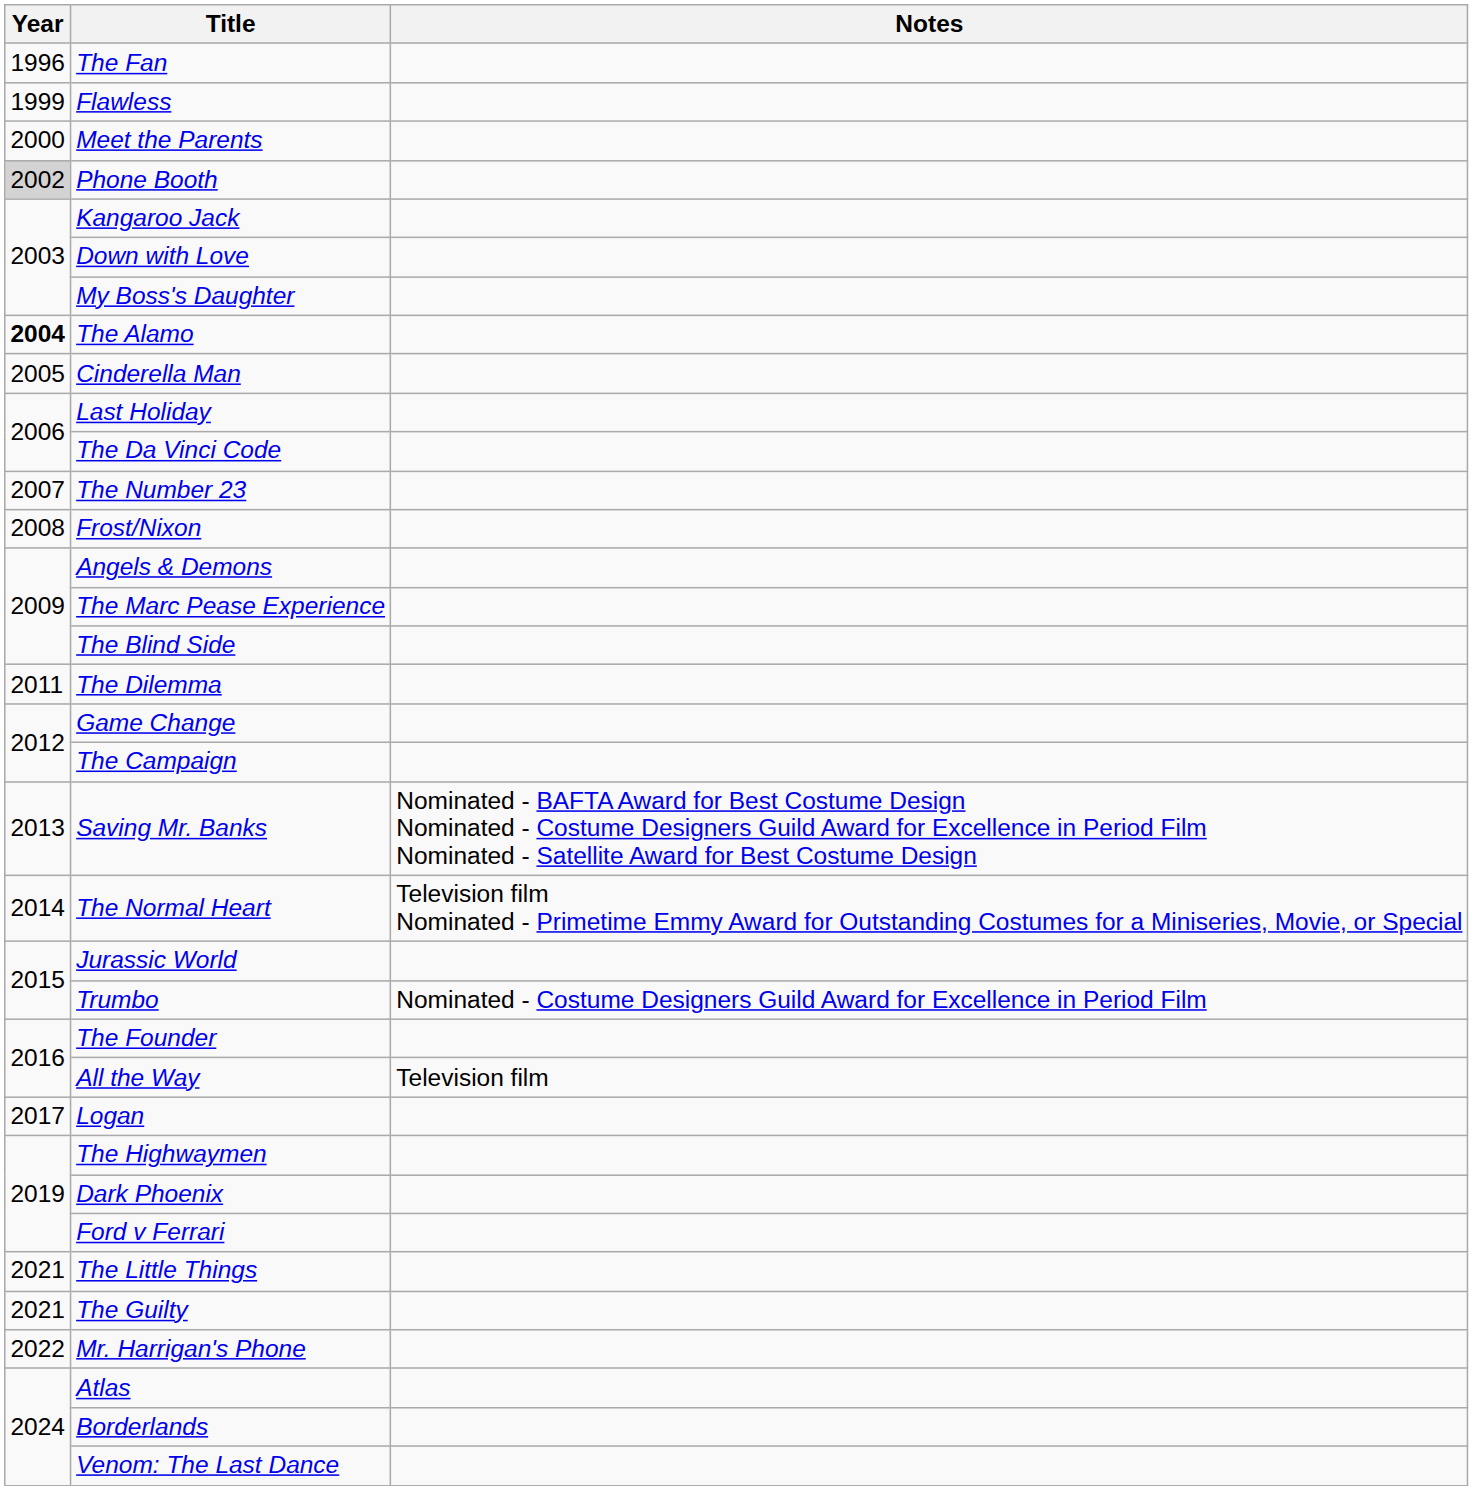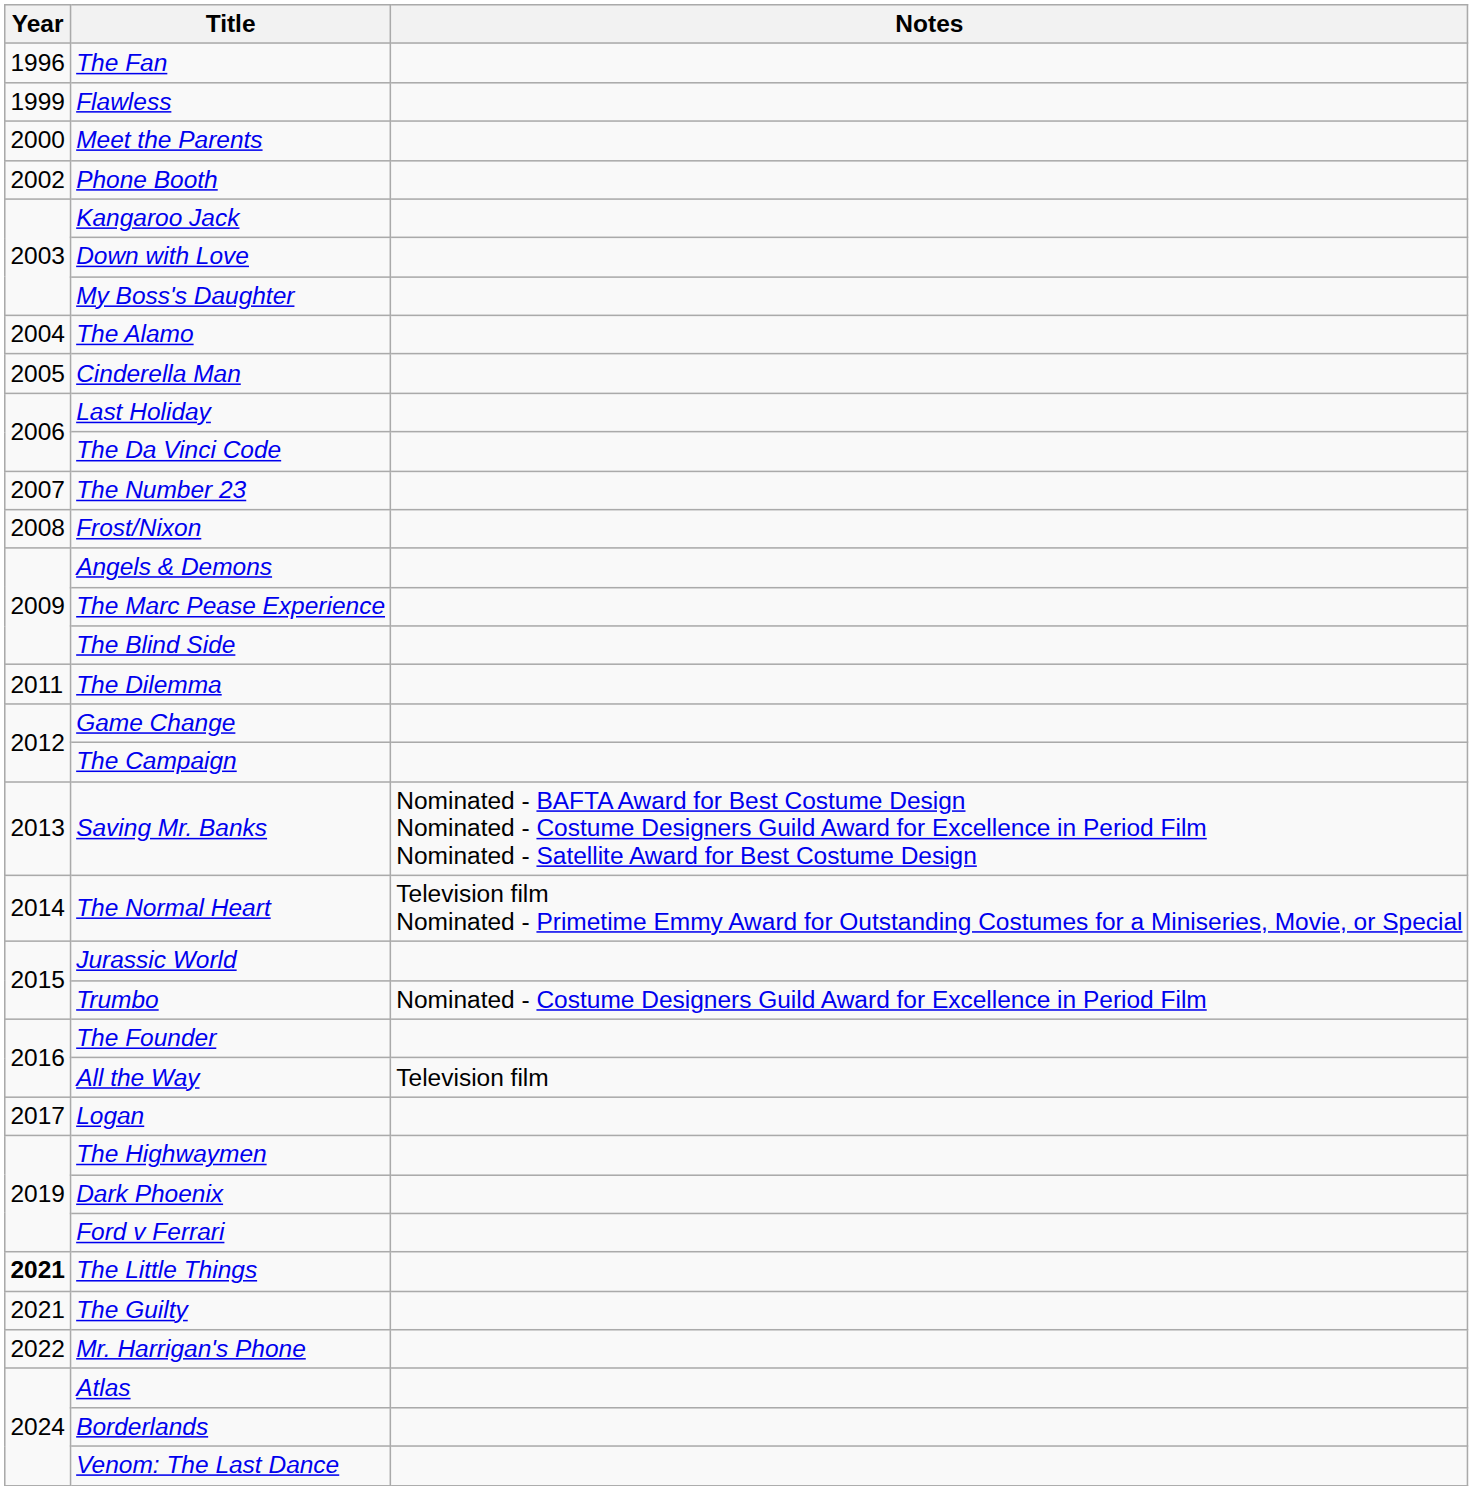(38, 179) lightgrey background -> (38, 179) no background
(38, 334) bold -> (38, 334) normal
(38, 1271) normal -> (38, 1271) bold
